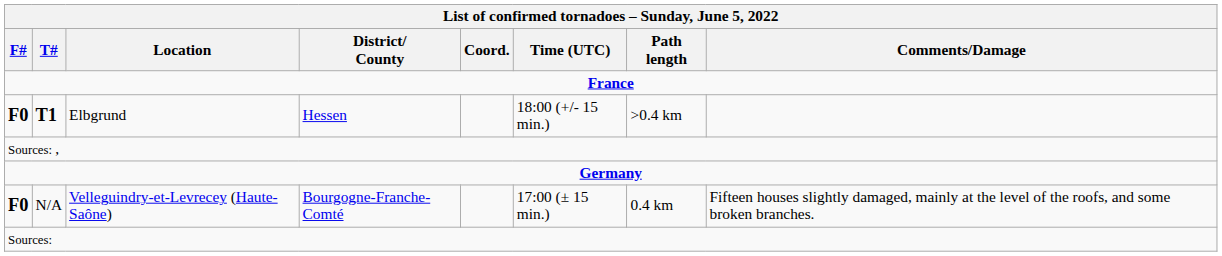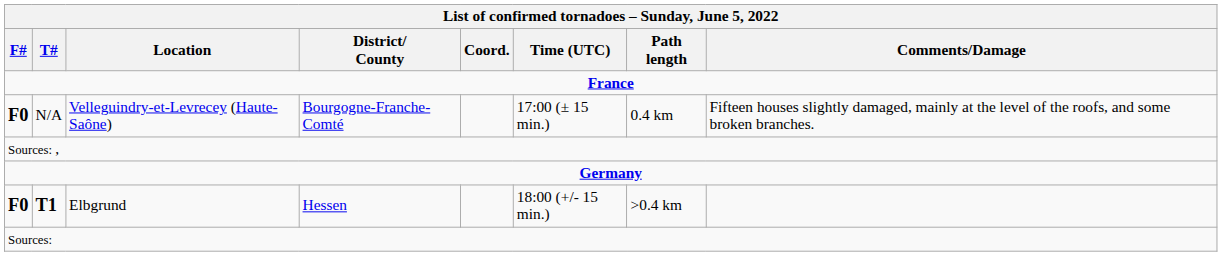rows swapped: (49, 206) <-> (46, 115)
